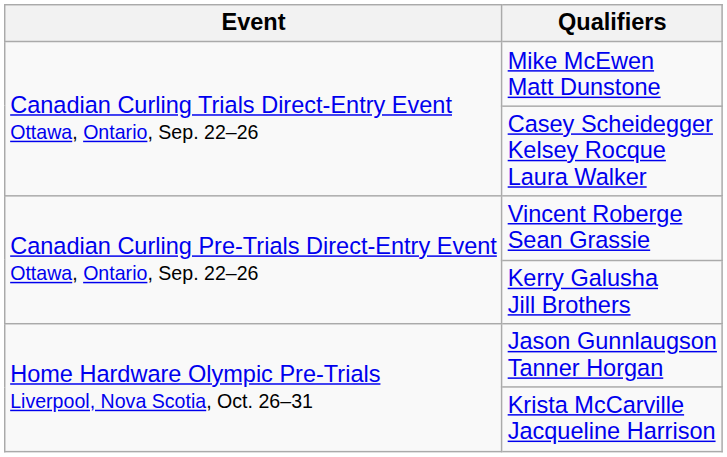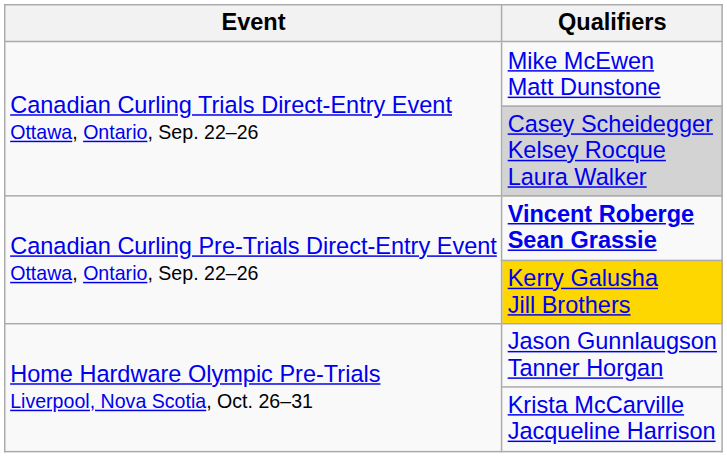(610, 150) no background -> (610, 150) lightgrey background
(595, 227) normal -> (601, 227) bold
(583, 291) no background -> (583, 291) gold background
